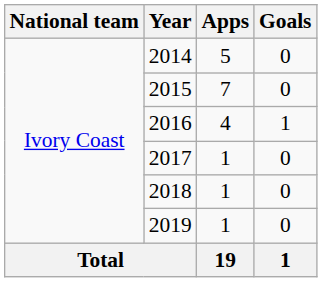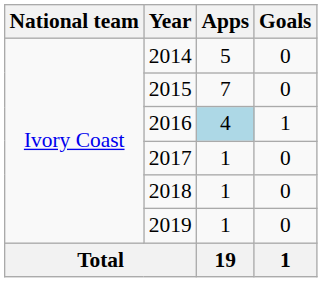(225, 123) no background -> (225, 123) lightblue background
